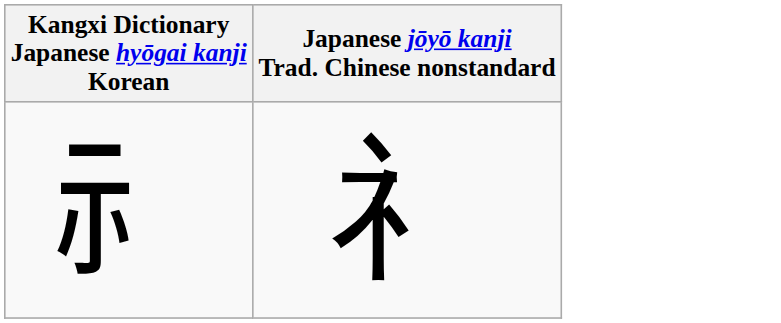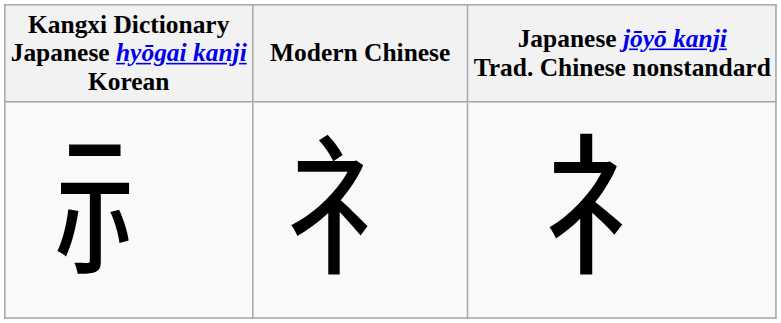+ column: (360, 53)
